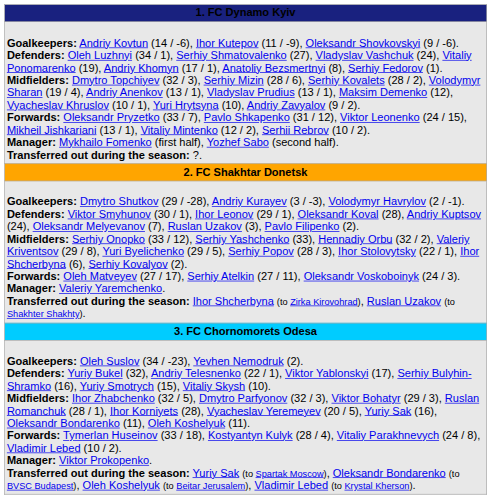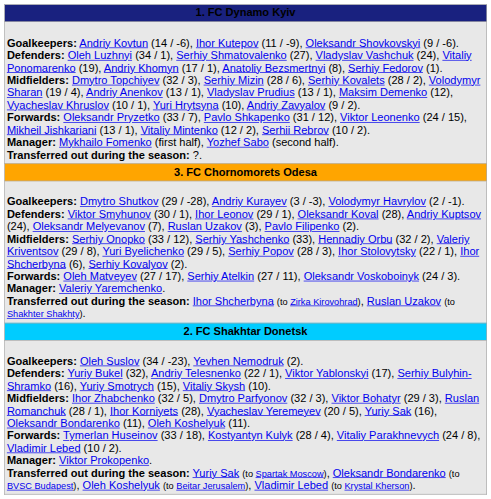(245, 172) 2. FC Shakhtar Donetsk -> (246, 172) 3. FC Chornomorets Odesa
(246, 331) 3. FC Chornomorets Odesa -> (245, 331) 2. FC Shakhtar Donetsk
